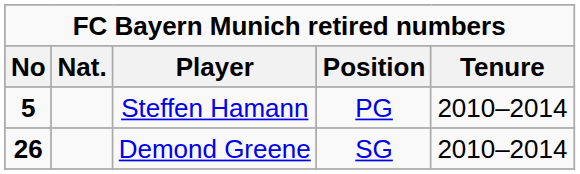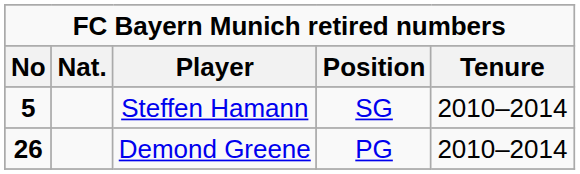(374, 108) PG -> (374, 108) SG
(374, 149) SG -> (374, 149) PG
